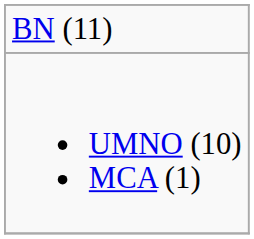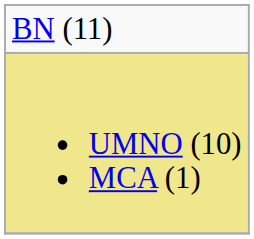(127, 161) no background -> (127, 161) khaki background
